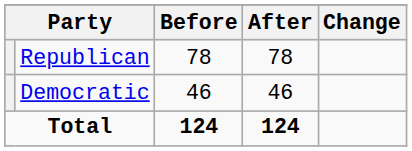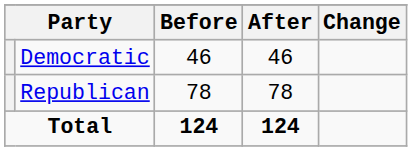rows swapped: (85, 58) <-> (85, 93)
